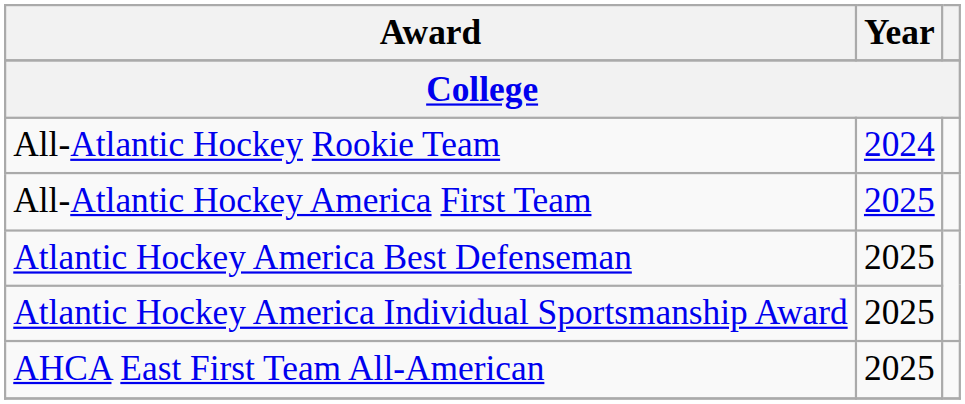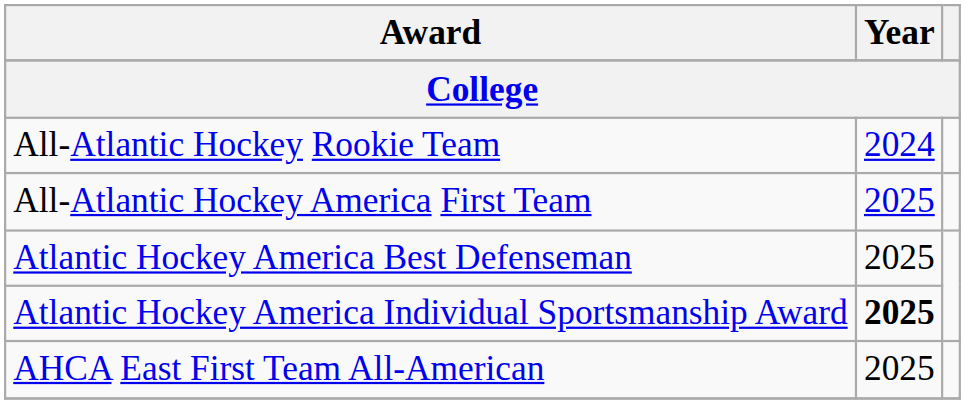(899, 312) normal -> (899, 312) bold
